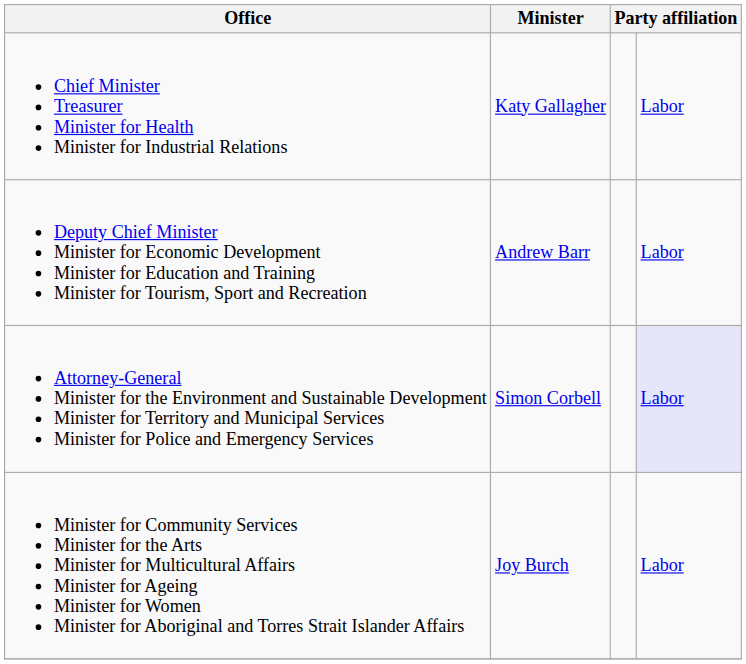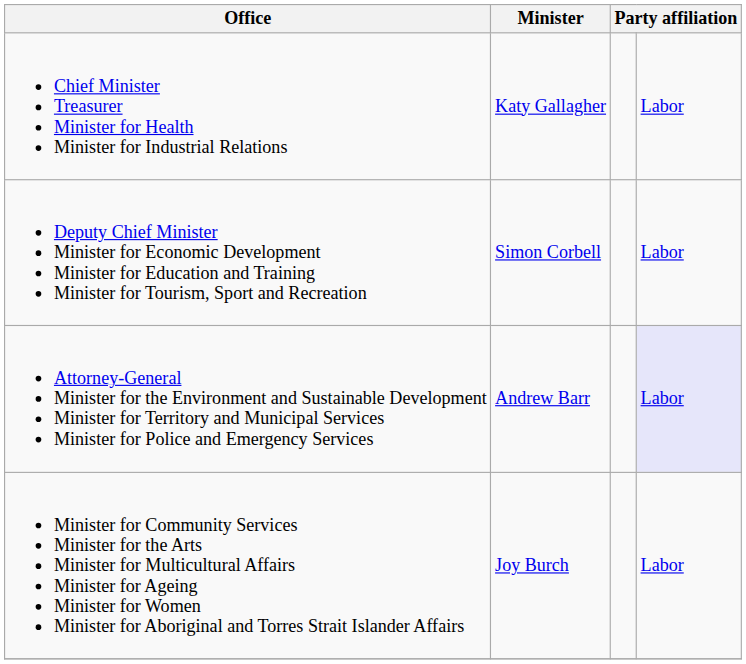(543, 252) Andrew Barr -> (548, 252) Simon Corbell
(548, 398) Simon Corbell -> (543, 398) Andrew Barr
